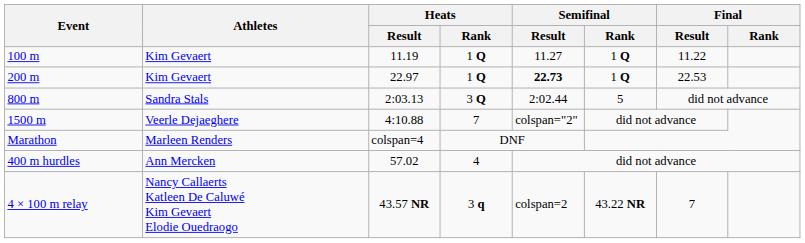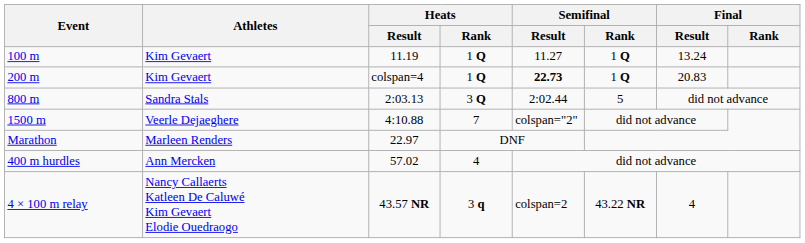(692, 57) 11.22 -> (692, 57) 13.24
(404, 78) 22.97 -> (397, 78) colspan=4
(692, 78) 22.53 -> (692, 78) 20.83
(397, 140) colspan=4 -> (404, 140) 22.97
(692, 204) 7 -> (692, 204) 4
